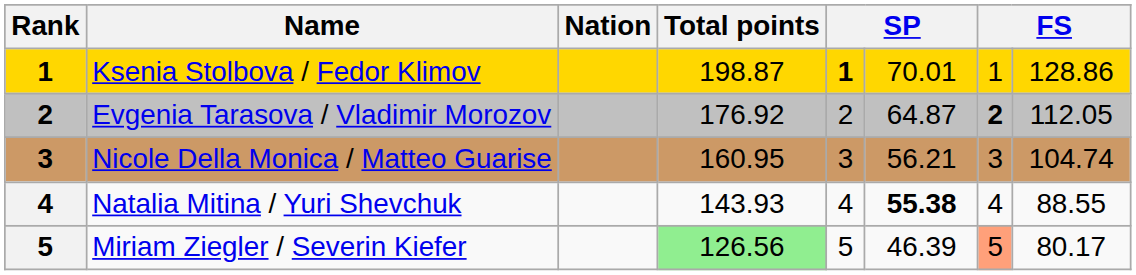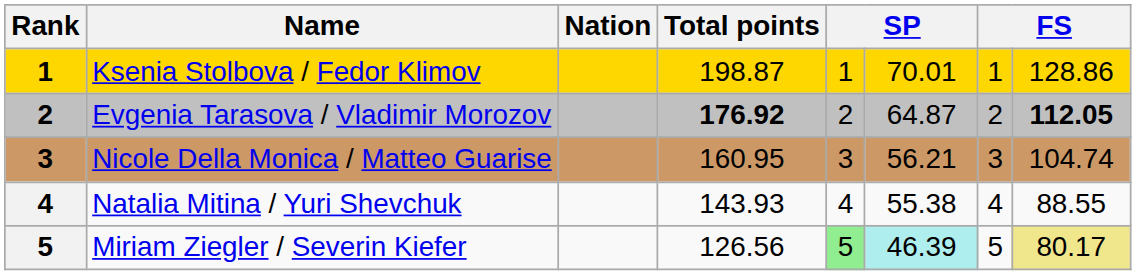(846, 70) bold -> (846, 70) normal
(742, 114) normal -> (742, 114) bold
(995, 114) bold -> (995, 114) normal
(1071, 114) normal -> (1071, 114) bold
(922, 203) bold -> (922, 203) normal
(742, 247) lightgreen background -> (742, 247) no background
(846, 247) no background -> (846, 247) lightgreen background
(922, 247) no background -> (922, 247) paleturquoise background
(995, 247) lightsalmon background -> (995, 247) no background
(1071, 247) no background -> (1071, 247) khaki background
